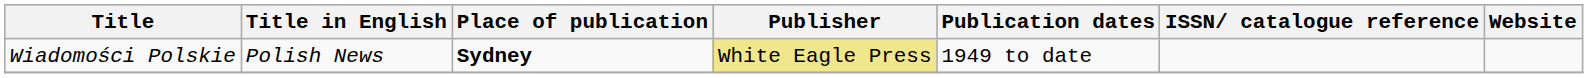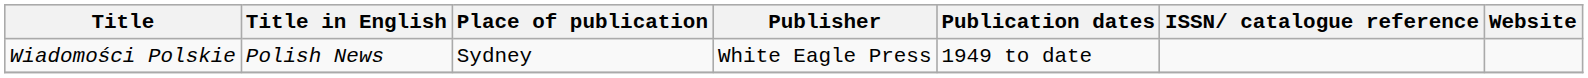(494, 56) bold -> (494, 56) normal
(825, 56) khaki background -> (825, 56) no background
